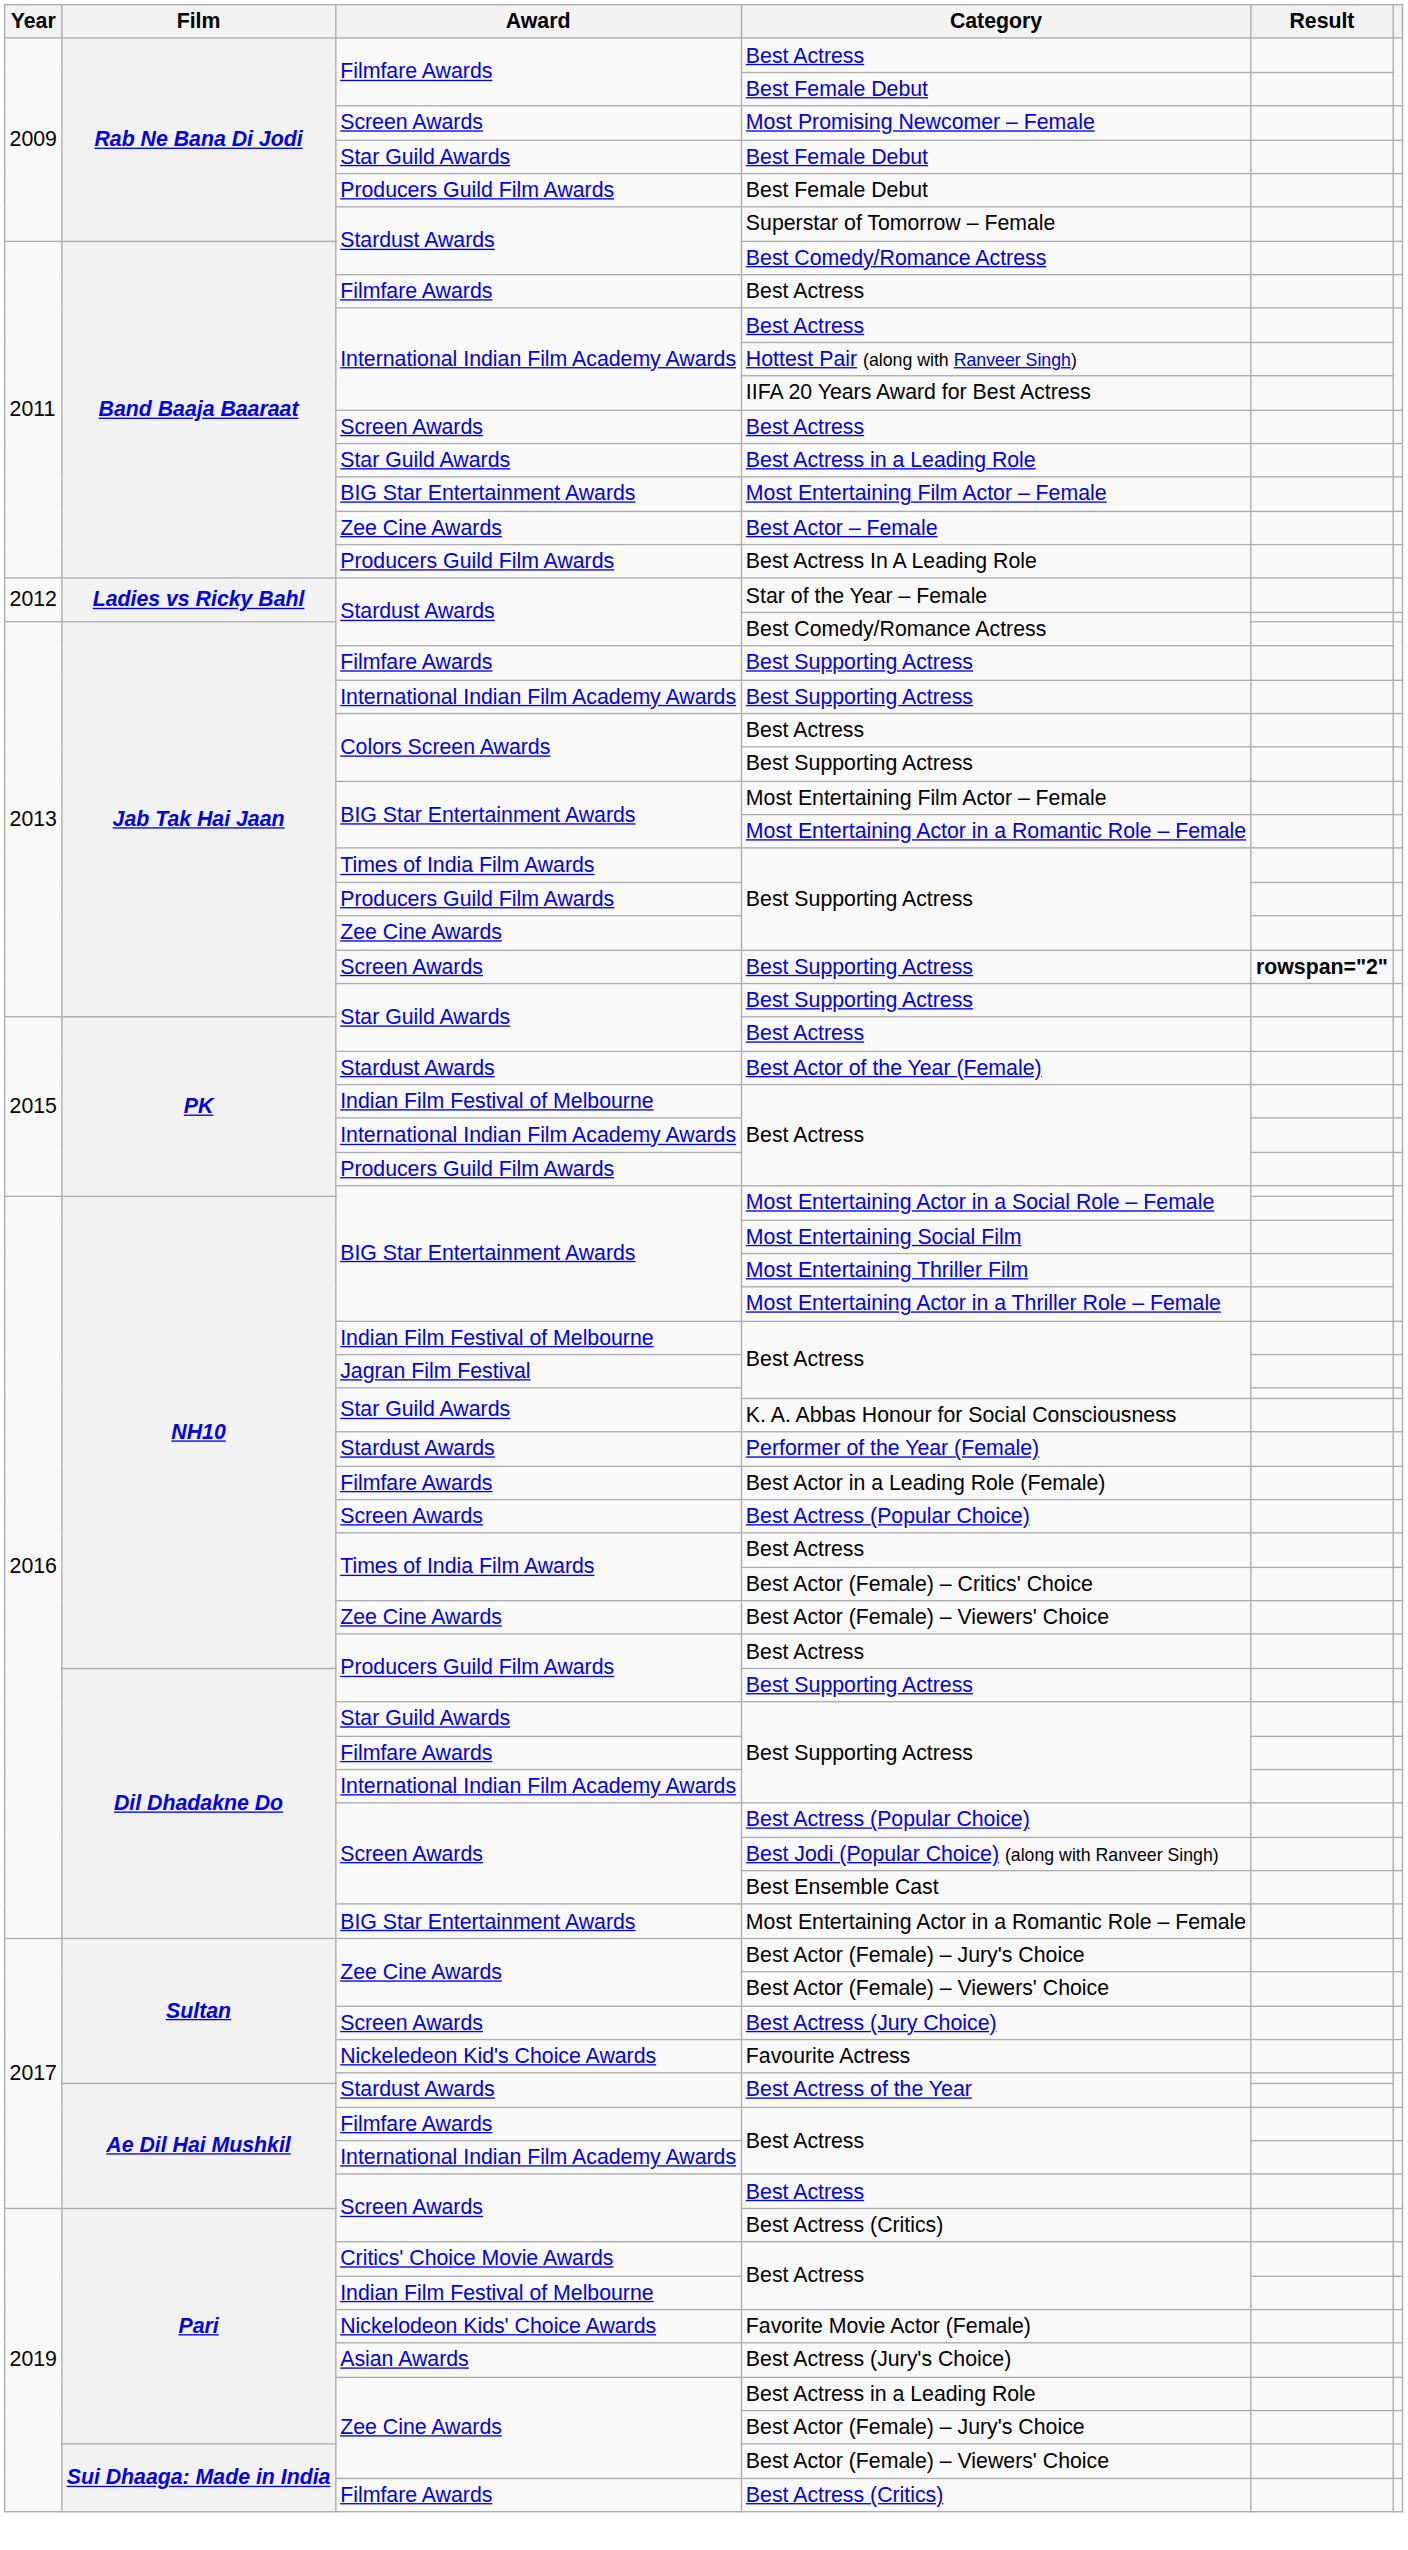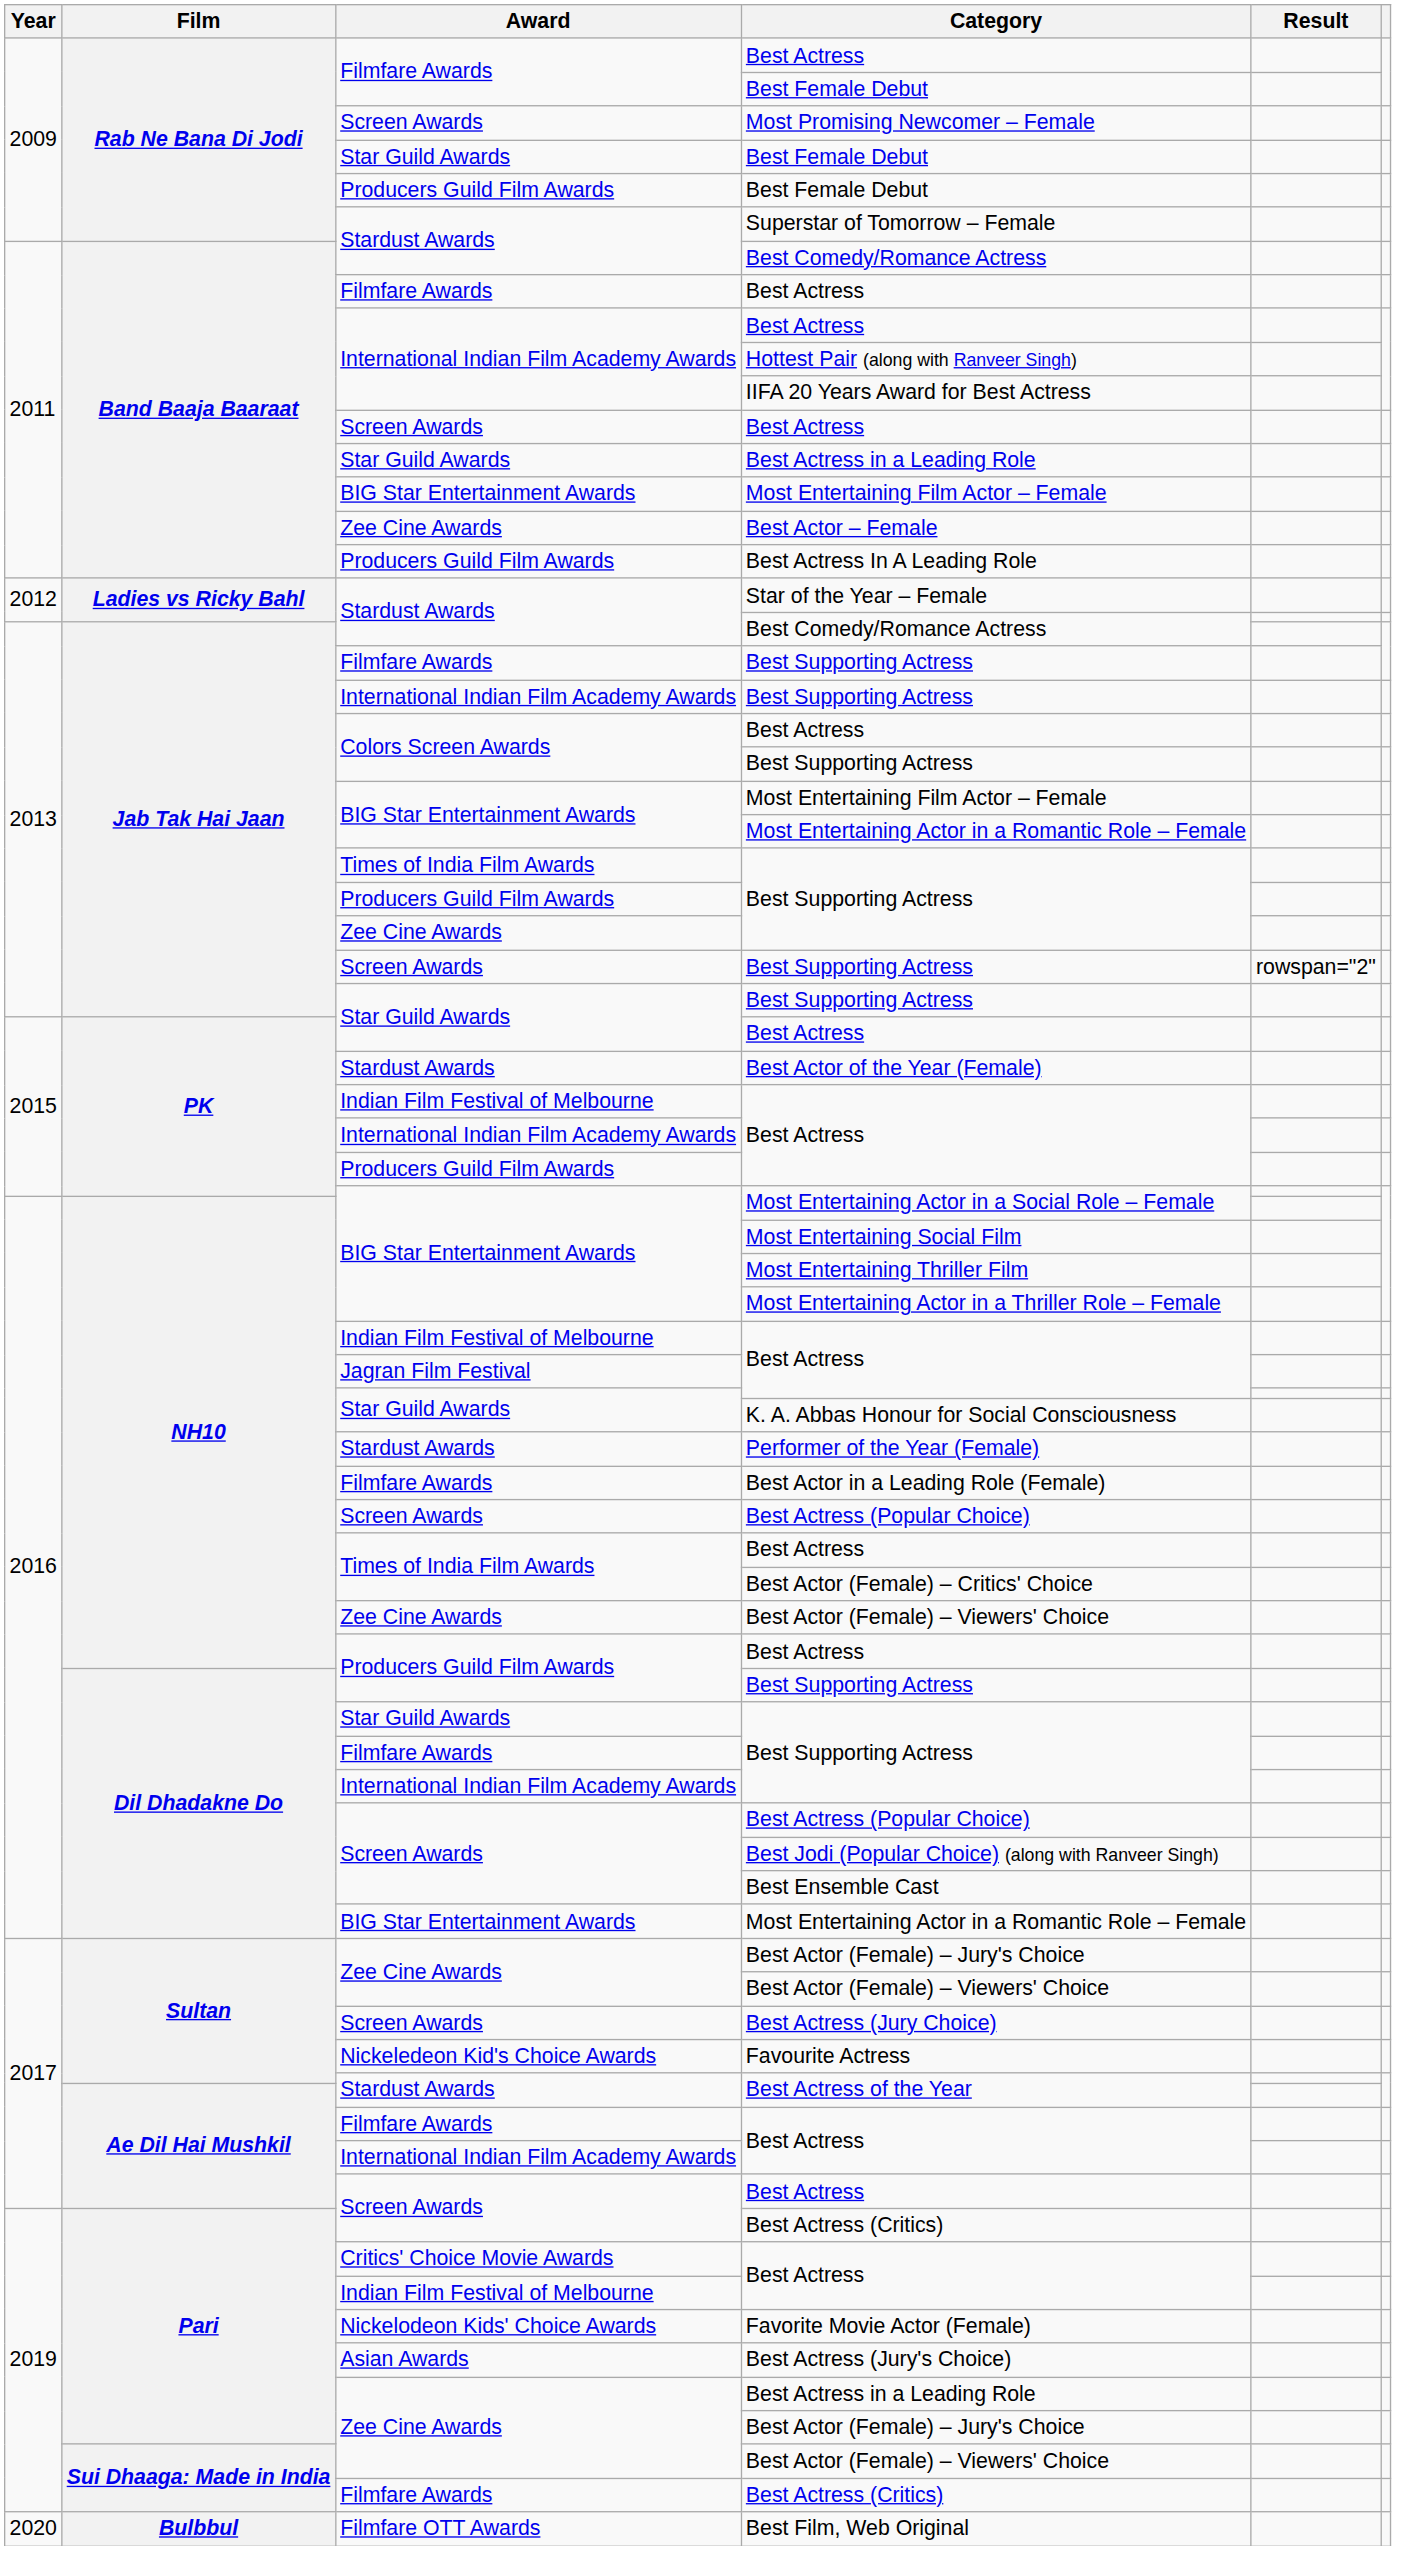(1322, 966) bold -> (1316, 966) normal
+ row: (440, 2528)
